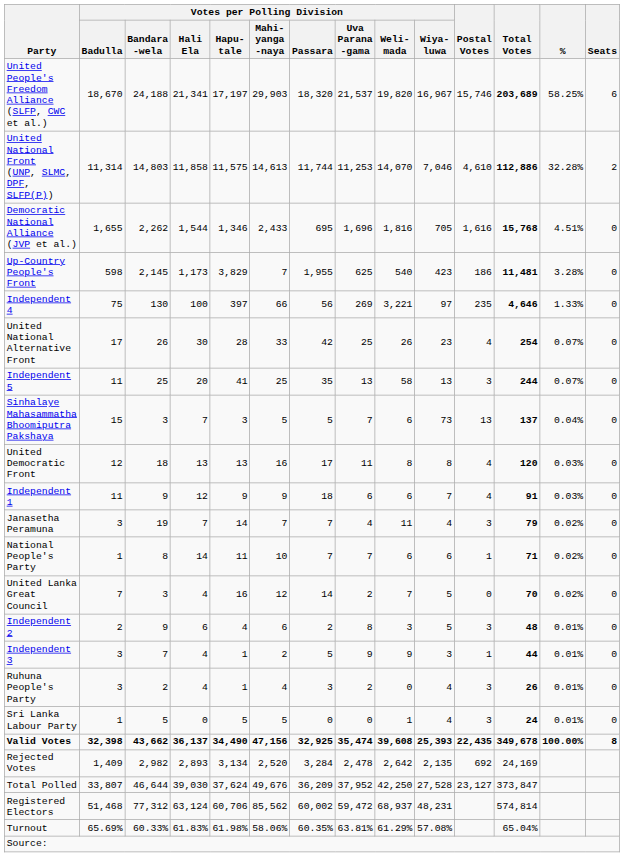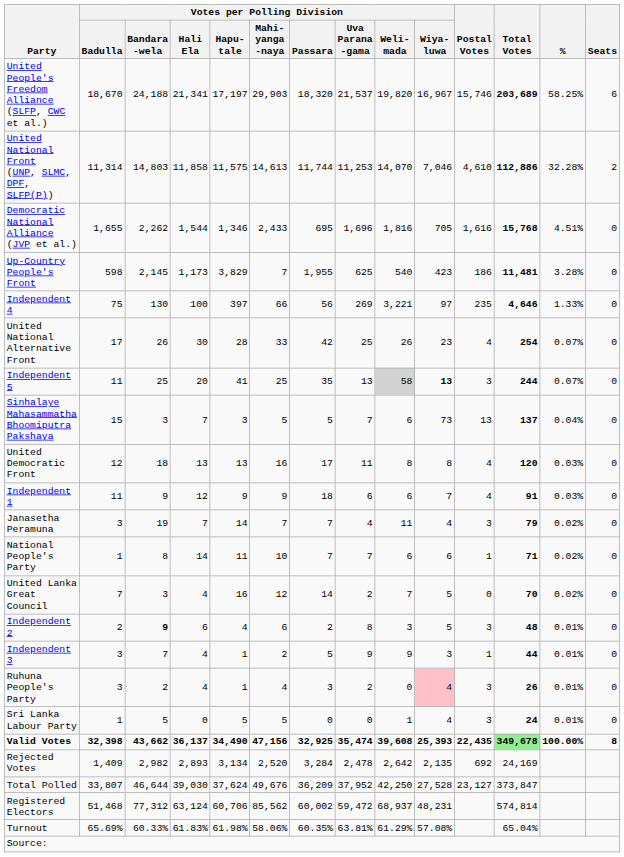(407, 381) no background -> (407, 381) lightgrey background
(446, 381) normal -> (446, 381) bold
(165, 628) normal -> (165, 628) bold
(449, 687) no background -> (449, 687) pink background
(517, 742) no background -> (517, 742) lightgreen background
